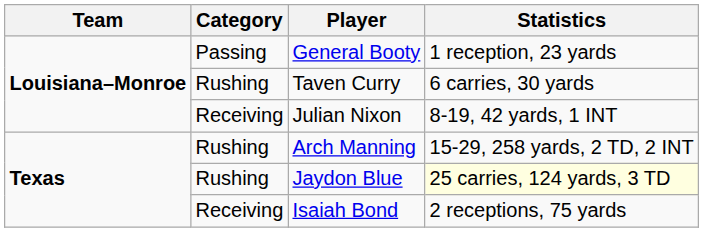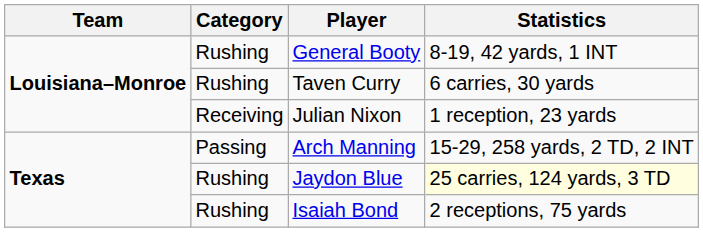(231, 52) Passing -> (232, 52) Rushing
(523, 52) 1 reception, 23 yards -> (524, 52) 8-19, 42 yards, 1 INT
(524, 115) 8-19, 42 yards, 1 INT -> (523, 115) 1 reception, 23 yards
(232, 147) Rushing -> (231, 147) Passing
(239, 210) Receiving -> (232, 210) Rushing
